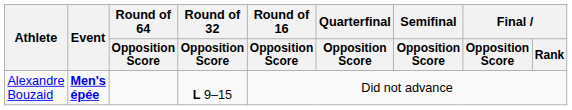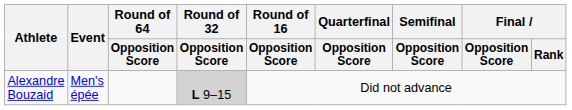(88, 88) bold -> (87, 88) normal
(212, 95) no background -> (212, 95) lightgrey background
